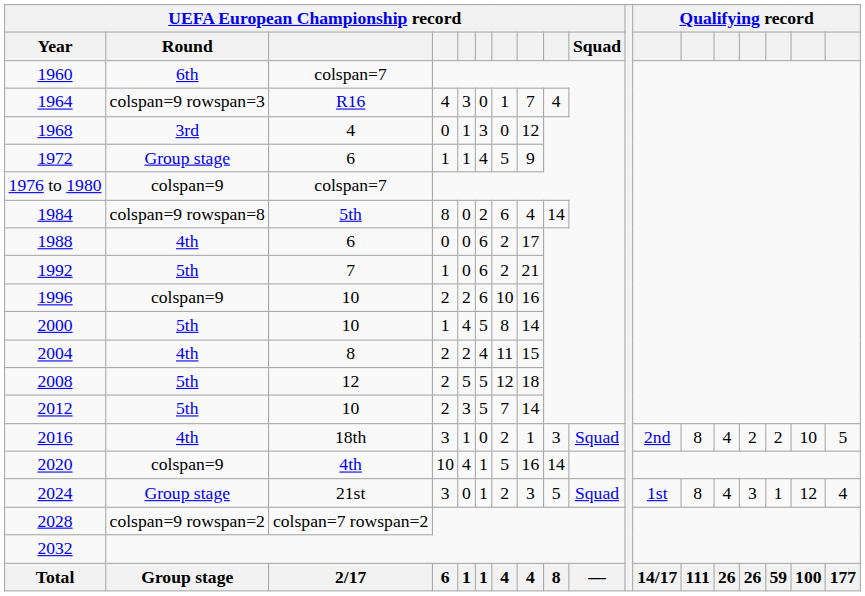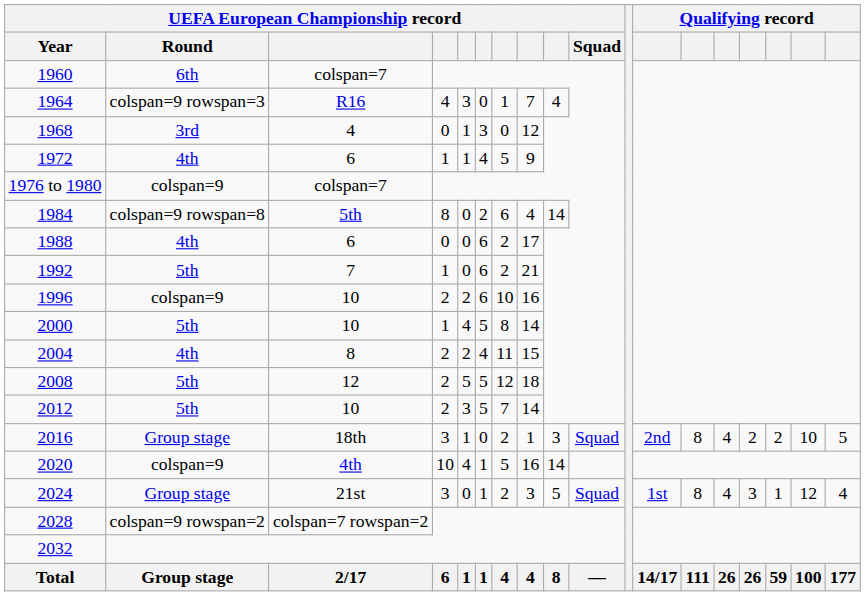(187, 158) Group stage -> (187, 158) 4th
(187, 437) 4th -> (187, 437) Group stage
